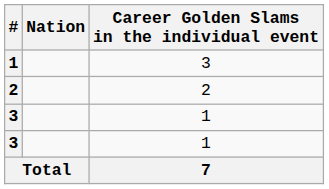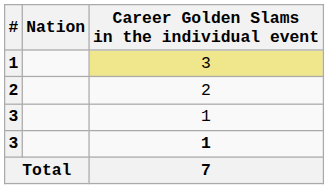(206, 64) no background -> (206, 64) khaki background
(206, 144) normal -> (206, 144) bold
